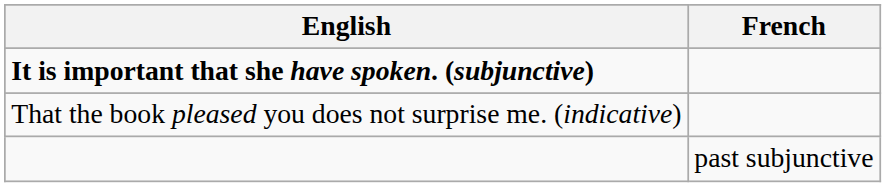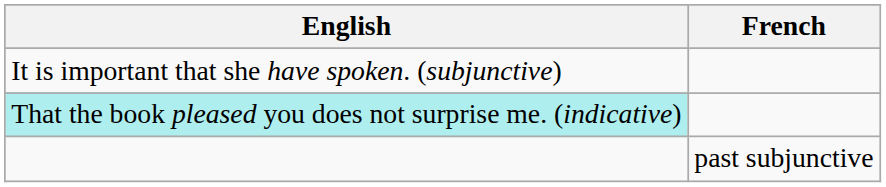(303, 70) bold -> (286, 70) normal
(346, 114) no background -> (346, 114) paleturquoise background
